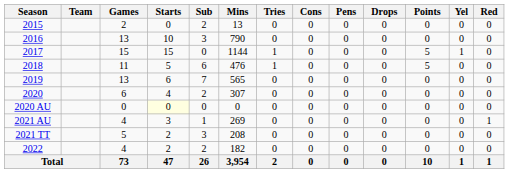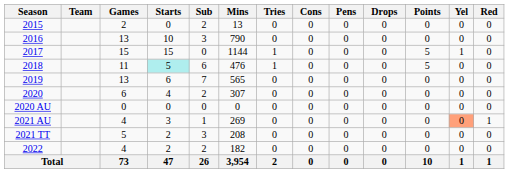(168, 66) no background -> (168, 66) paleturquoise background
(168, 107) lightyellow background -> (168, 107) no background
(461, 121) no background -> (461, 121) lightsalmon background
